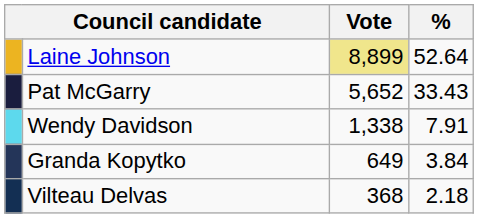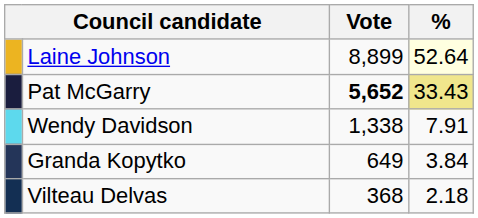(376, 56) khaki background -> (376, 56) no background
(441, 56) no background -> (441, 56) lightyellow background
(376, 91) normal -> (376, 91) bold
(441, 91) no background -> (441, 91) khaki background
